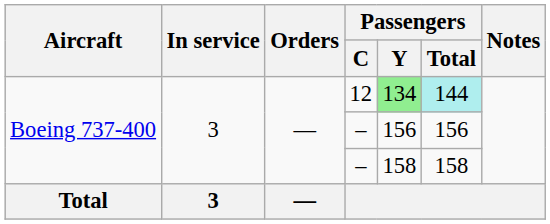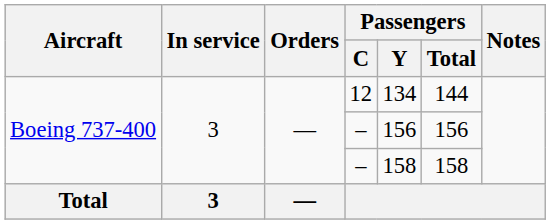(399, 93) lightgreen background -> (399, 93) no background
(451, 93) paleturquoise background -> (451, 93) no background
